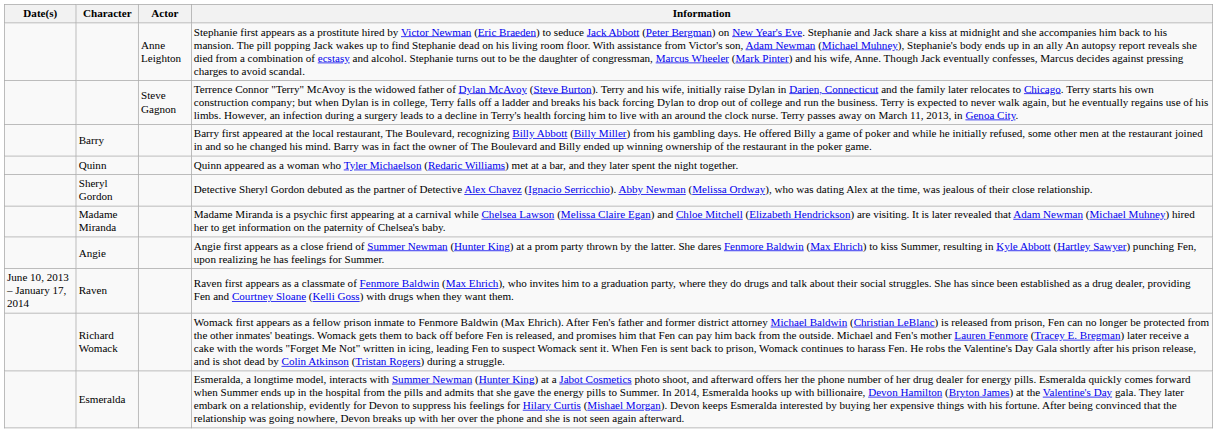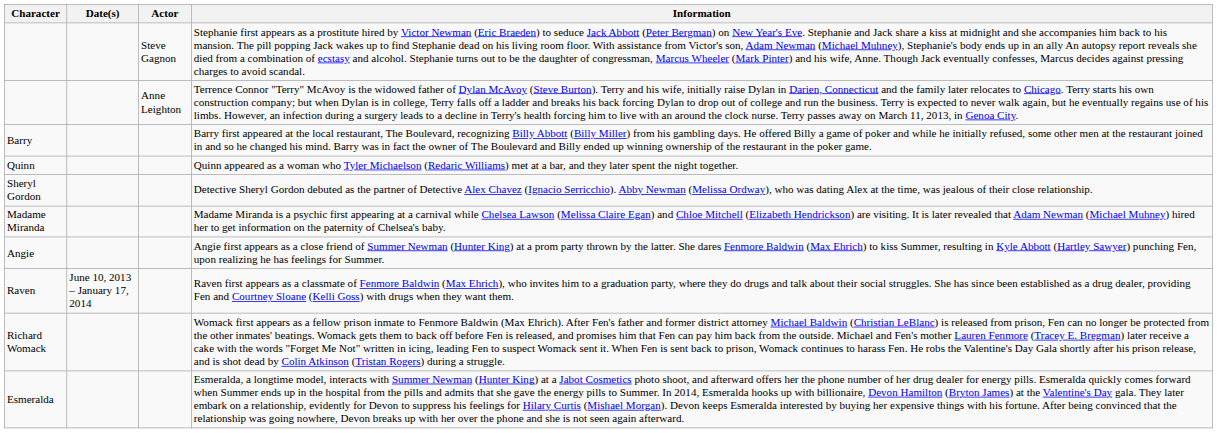columns swapped: (40, 14) <-> (107, 14)
(161, 51) Anne Leighton -> (159, 51) Steve Gagnon
(159, 102) Steve Gagnon -> (161, 102) Anne Leighton
